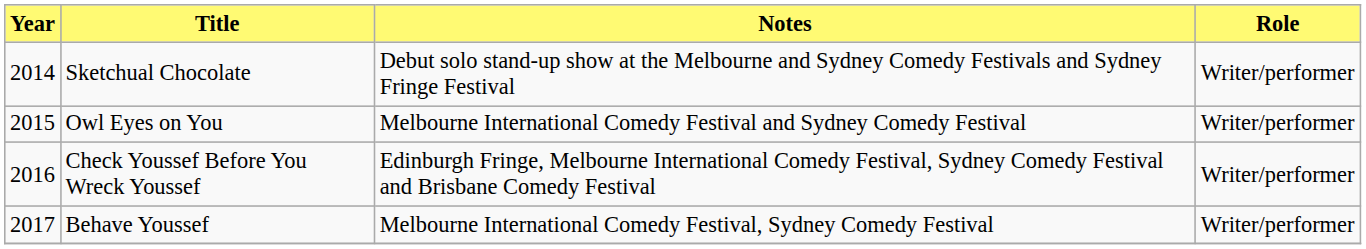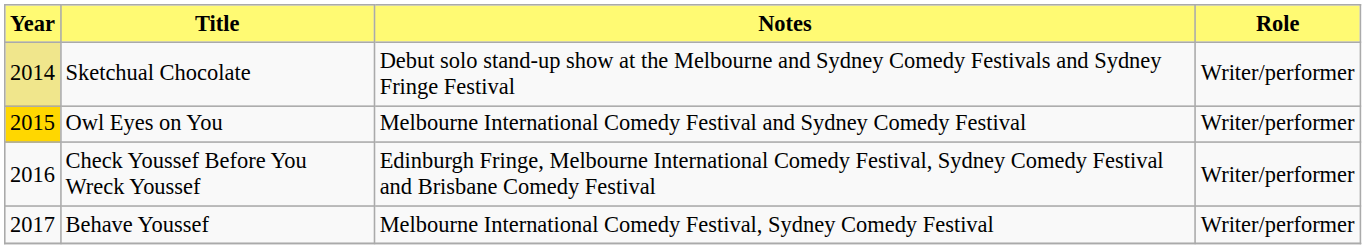(32, 73) no background -> (32, 73) khaki background
(32, 124) no background -> (32, 124) gold background
